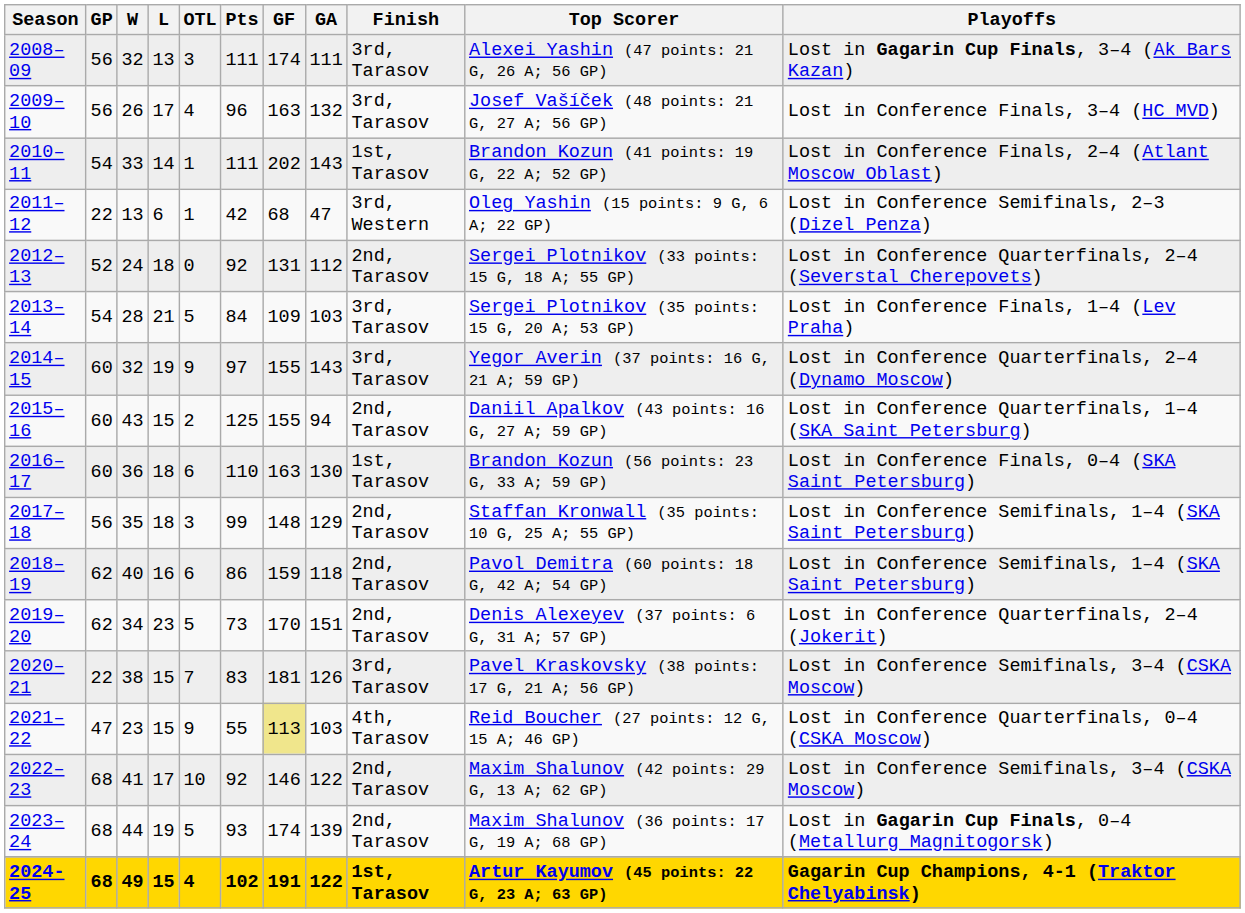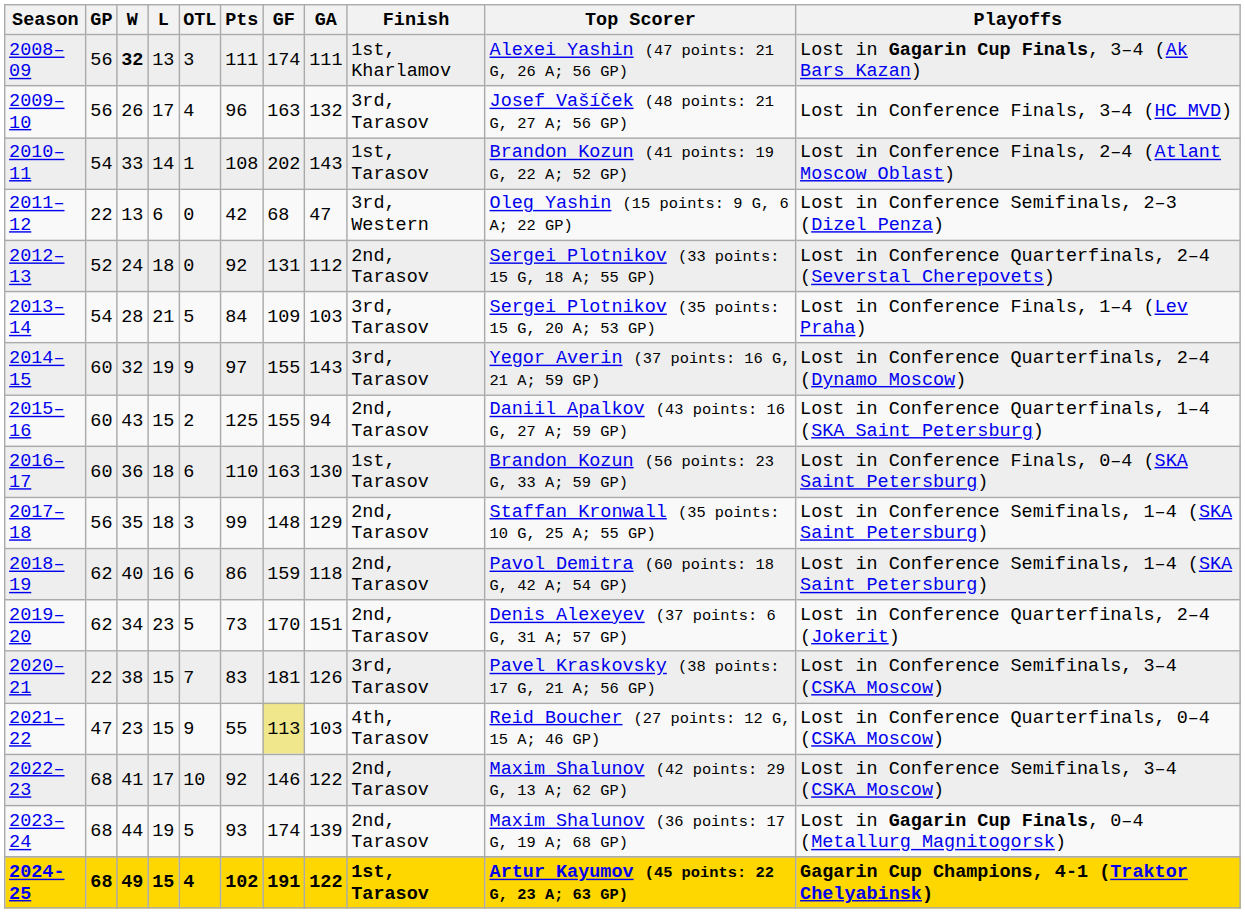(133, 60) normal -> (132, 60) bold
(390, 60) 3rd, Tarasov -> (401, 60) 1st, Kharlamov
(242, 163) 111 -> (242, 163) 108
(189, 215) 1 -> (189, 215) 0
